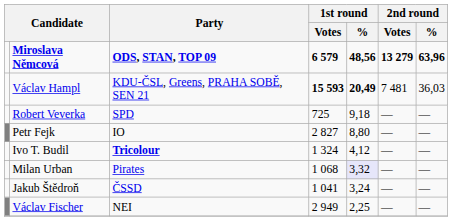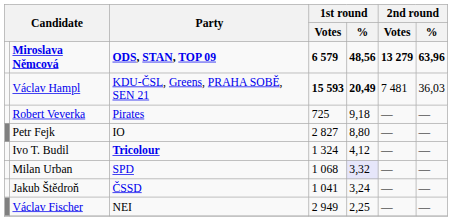(123, 114) SPD -> (128, 114) Pirates
(128, 169) Pirates -> (123, 169) SPD
